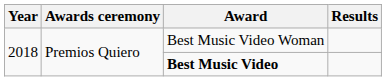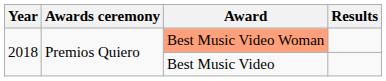(246, 40) no background -> (246, 40) lightsalmon background
(223, 64) bold -> (221, 64) normal
